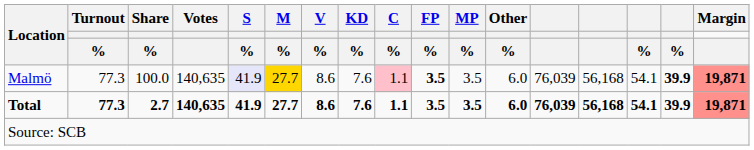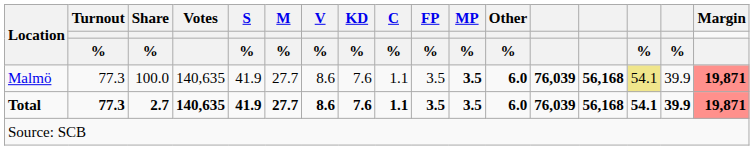(248, 78) lavender background -> (248, 78) no background
(285, 78) gold background -> (285, 78) no background
(399, 78) pink background -> (399, 78) no background
(436, 78) bold -> (436, 78) normal
(472, 78) normal -> (472, 78) bold
(518, 78) normal -> (518, 78) bold
(555, 78) normal -> (555, 78) bold
(603, 78) normal -> (603, 78) bold
(644, 78) no background -> (644, 78) khaki background
(677, 78) bold -> (677, 78) normal
